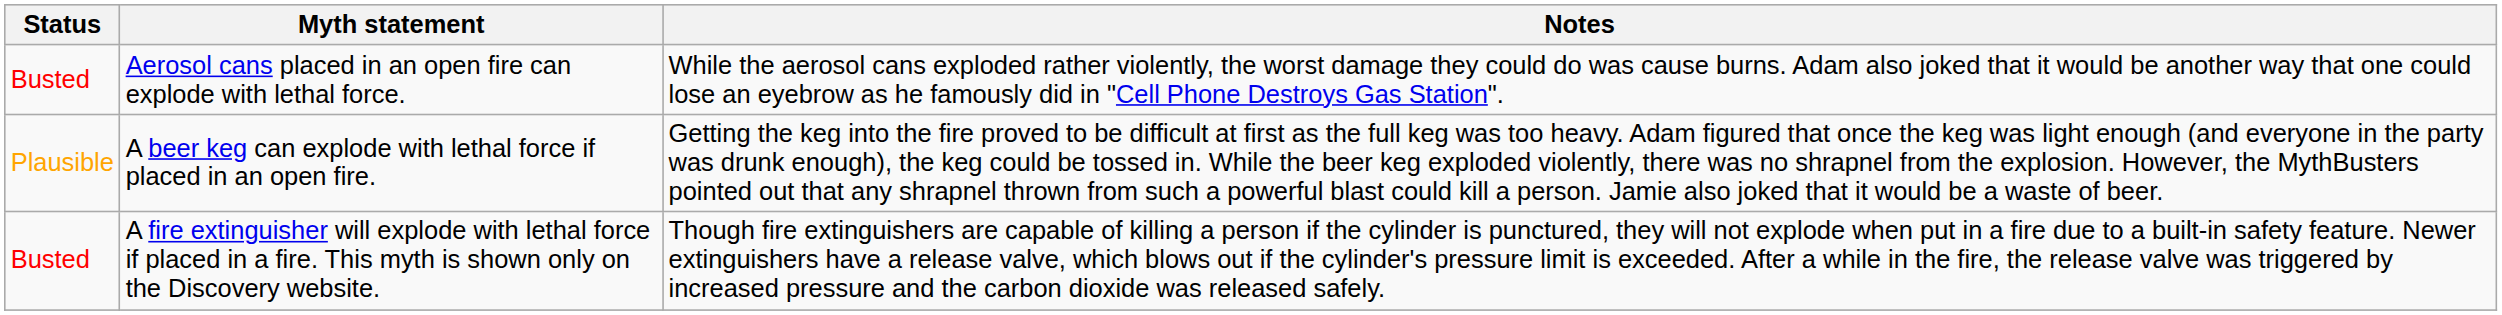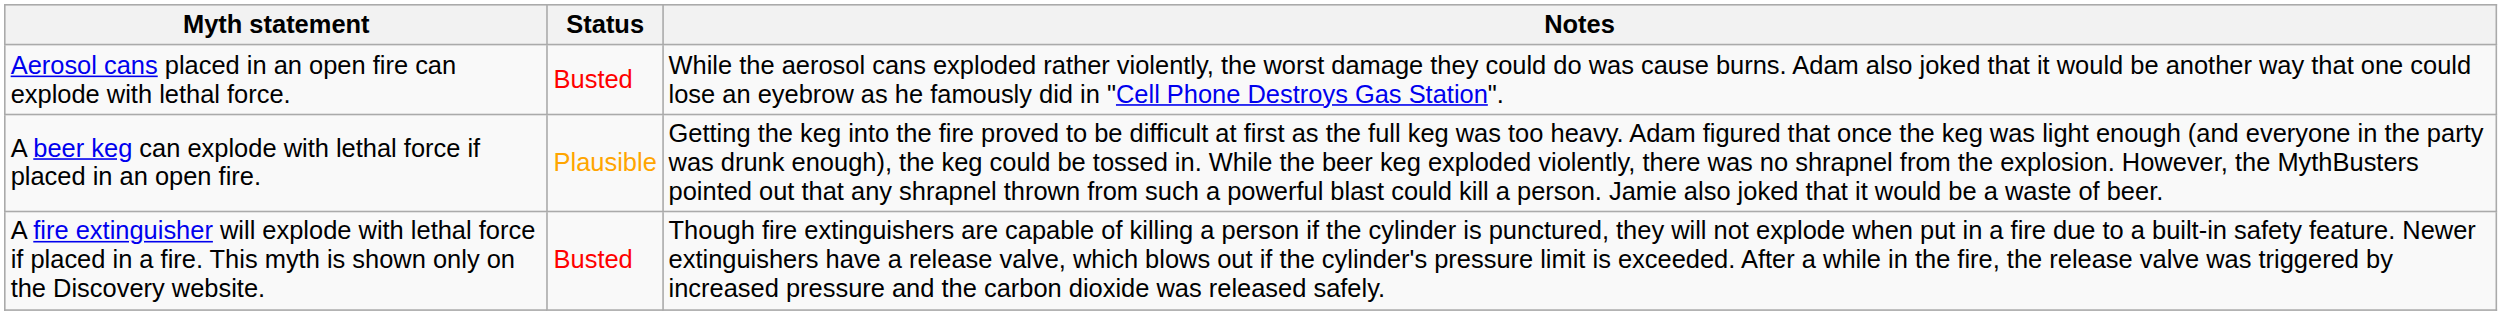columns swapped: (391, 24) <-> (62, 24)
